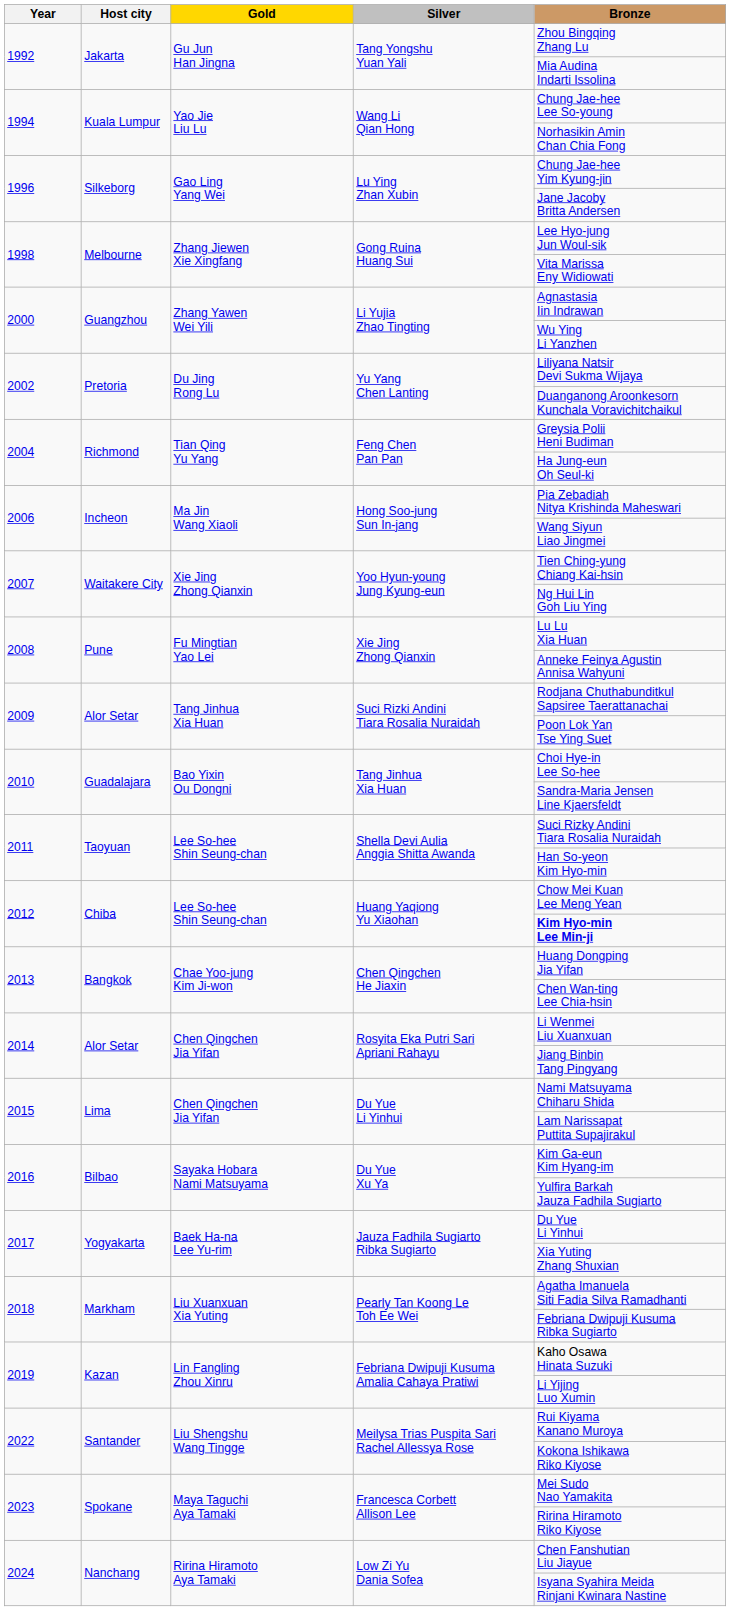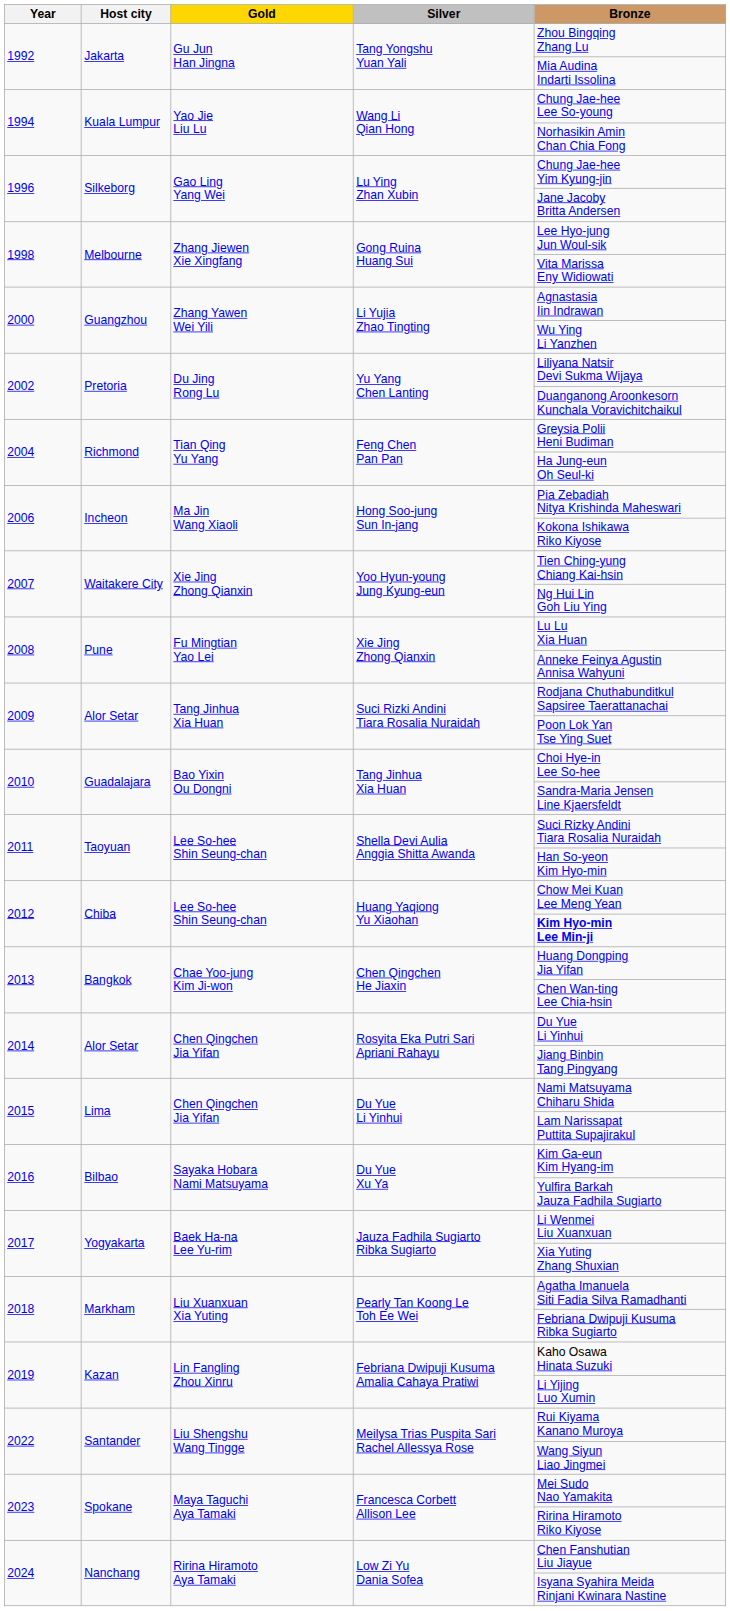(571, 534) Wang Siyun Liao Jingmei -> (583, 534) Kokona Ishikawa Riko Kiyose
(574, 1029) Li Wenmei Liu Xuanxuan -> (560, 1029) Du Yue Li Yinhui
(560, 1227) Du Yue Li Yinhui -> (574, 1227) Li Wenmei Liu Xuanxuan
(583, 1457) Kokona Ishikawa Riko Kiyose -> (571, 1457) Wang Siyun Liao Jingmei
